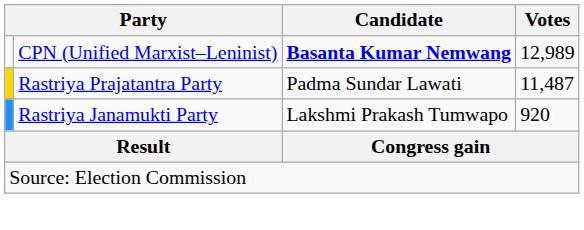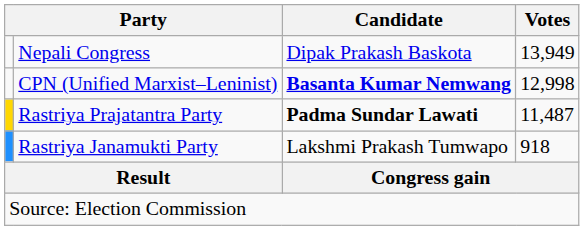+ row: (84, 51)
(547, 51) 12,989 -> (547, 83) 12,998
(374, 83) normal -> (382, 114) bold
(535, 114) 920 -> (535, 146) 918
